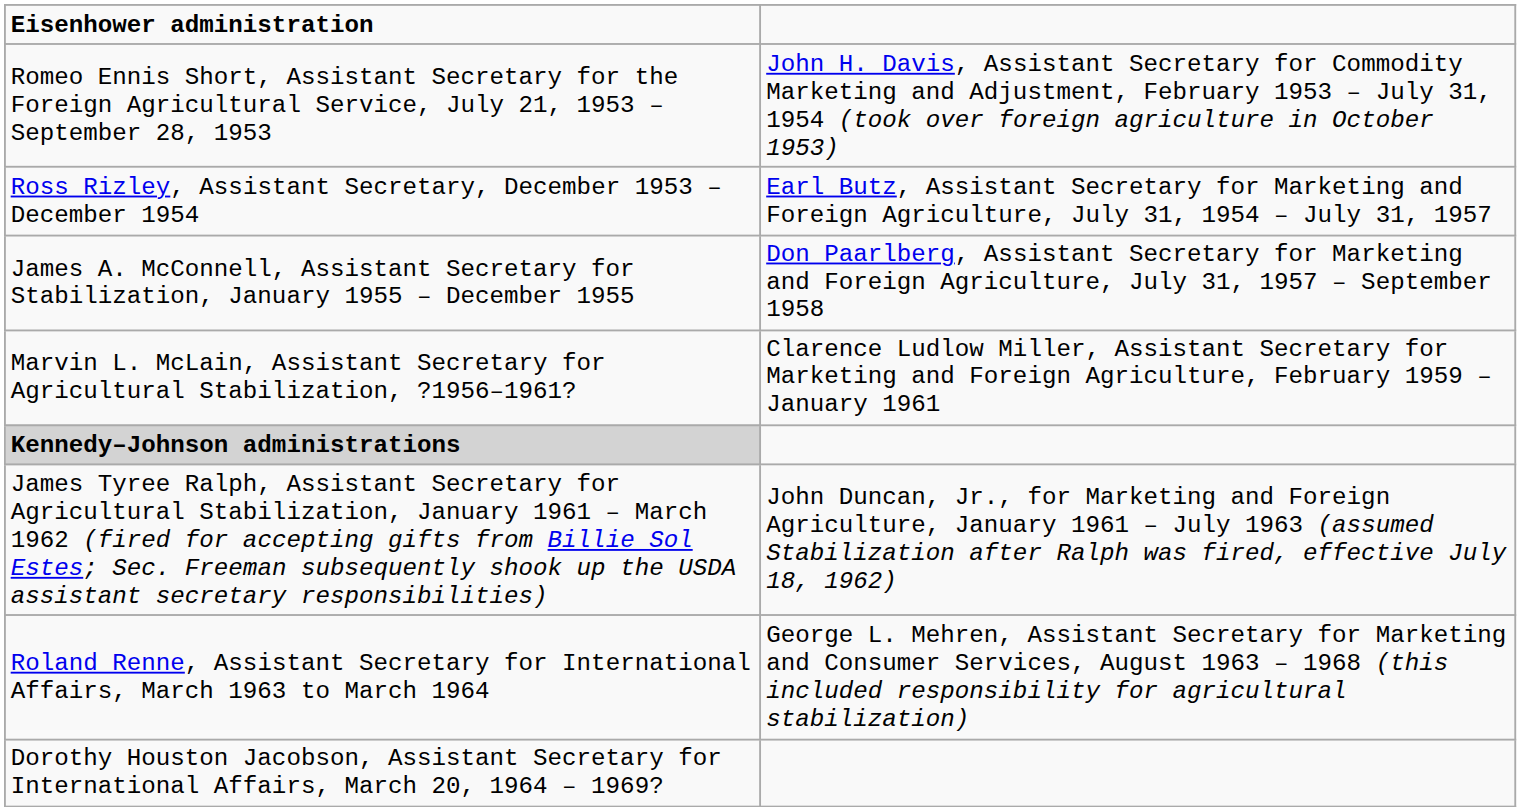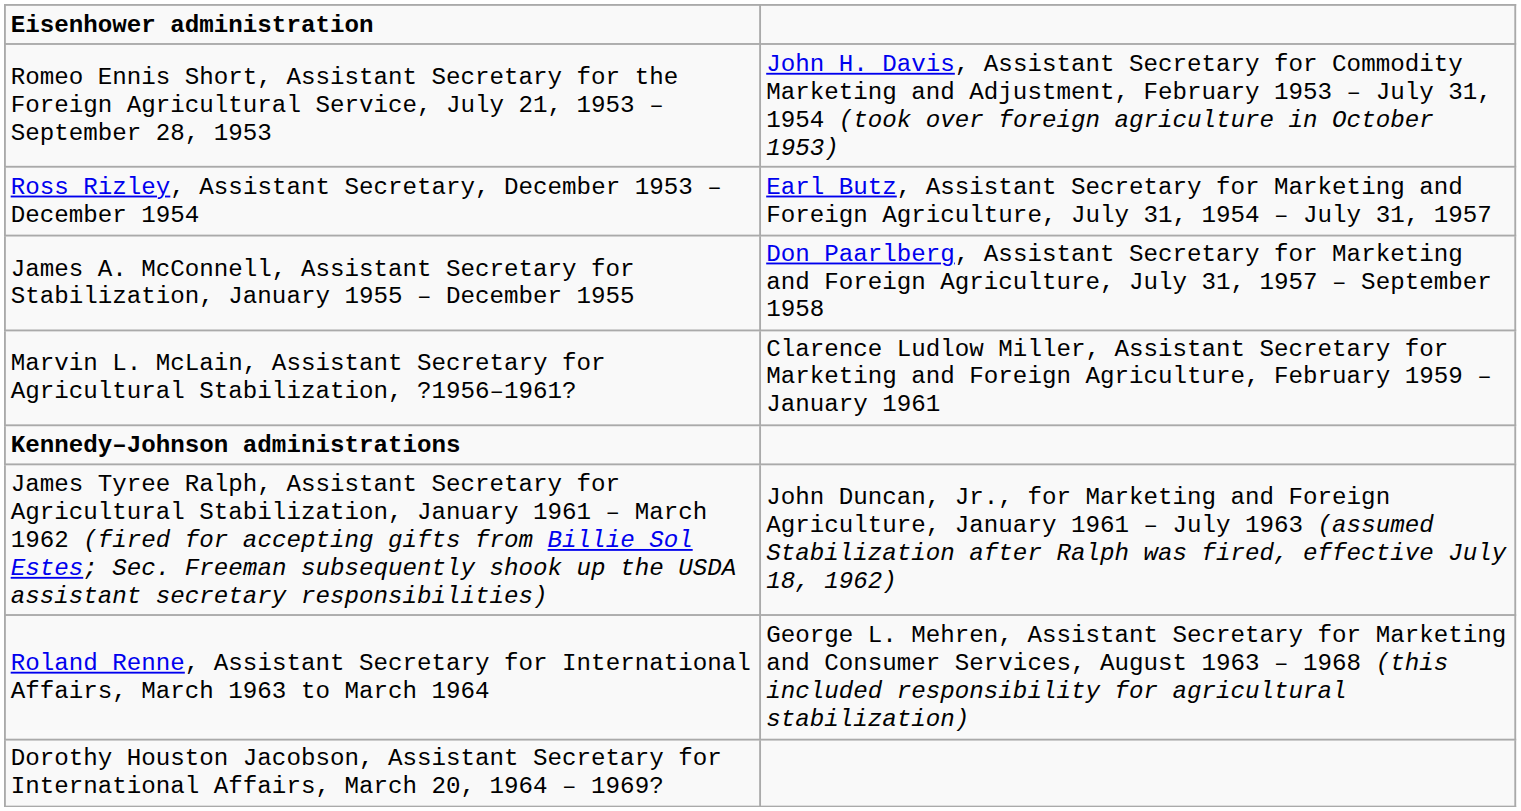(236, 445) lightgrey background -> (236, 445) no background
